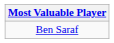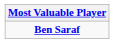(57, 30) normal -> (57, 30) bold
